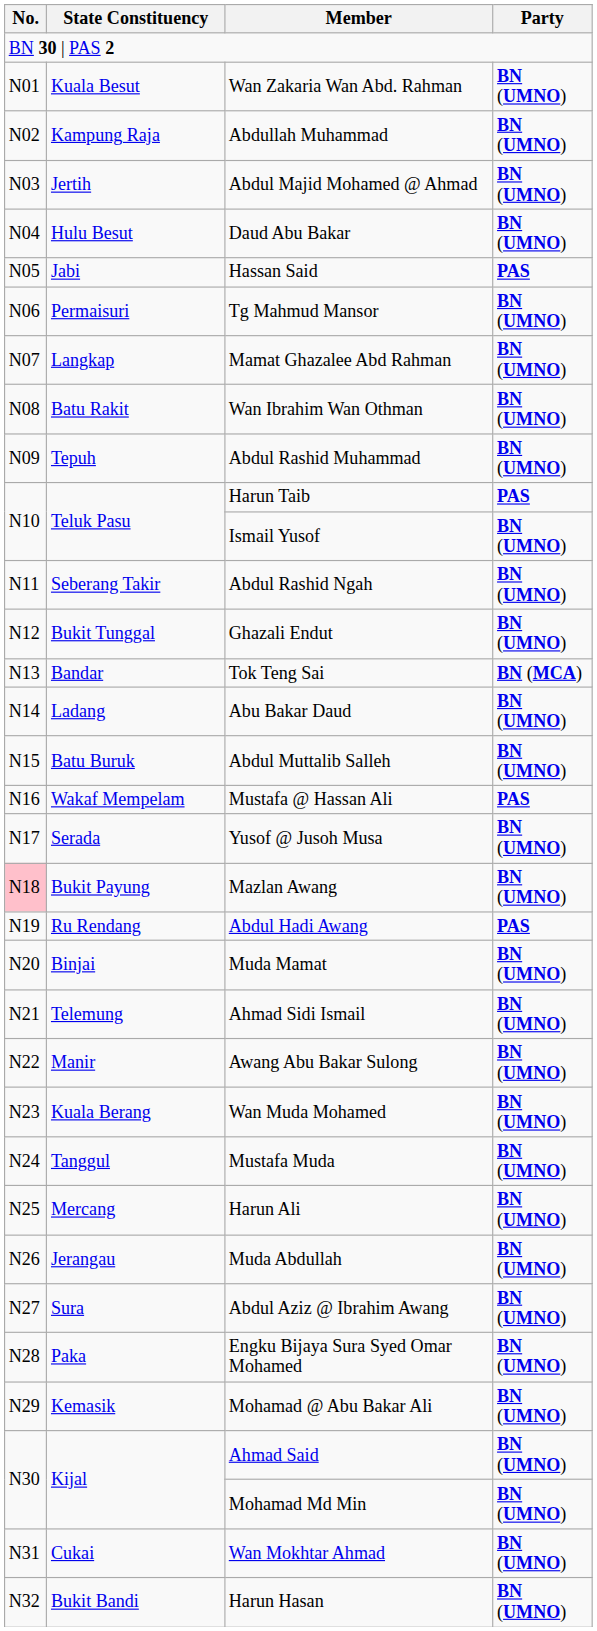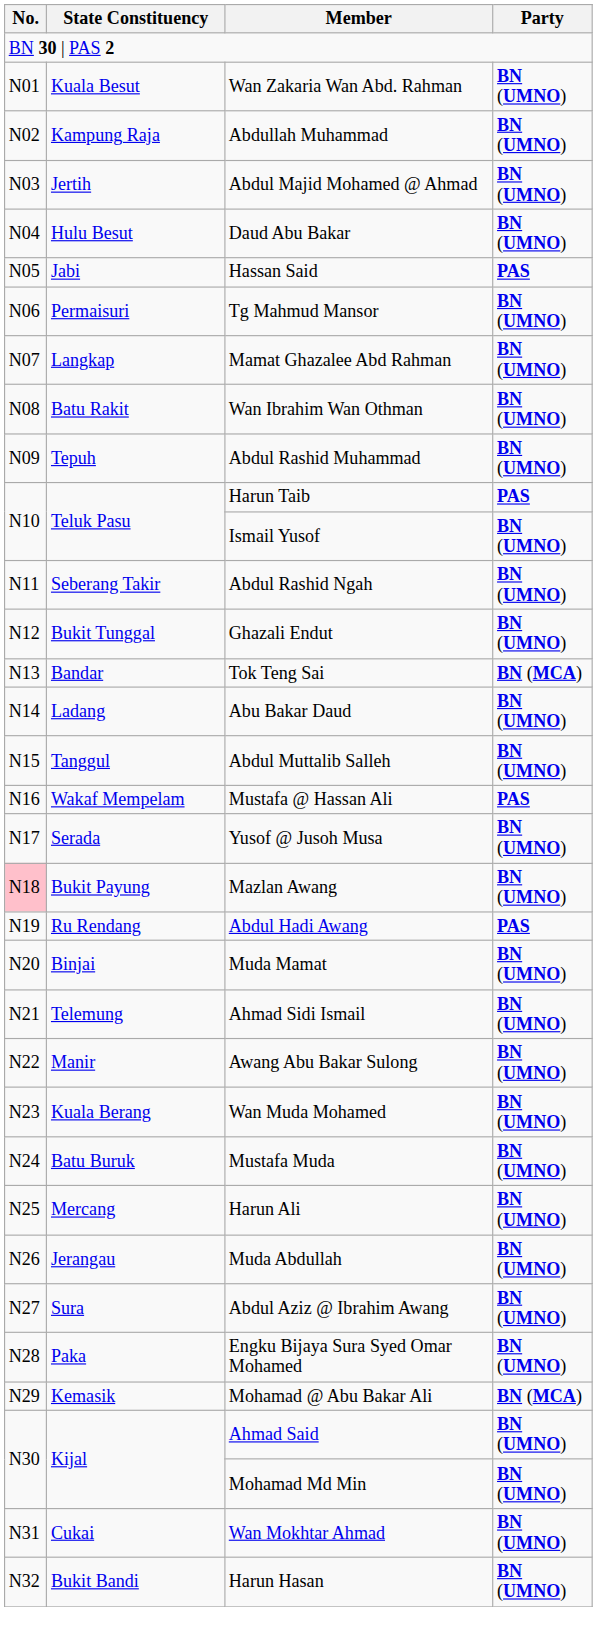(93, 760) Batu Buruk -> (80, 760) Tanggul
(80, 1160) Tanggul -> (93, 1160) Batu Buruk
(532, 1406) BN (UMNO) -> (539, 1395) BN (MCA)
